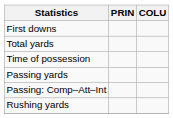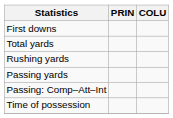rows swapped: (38, 105) <-> (48, 59)
